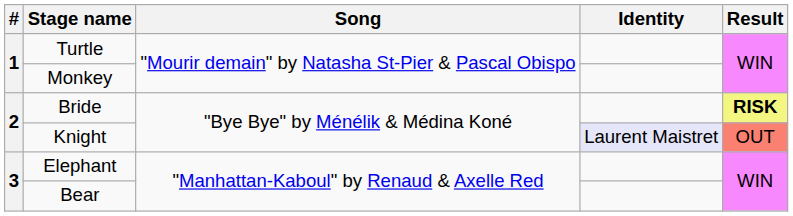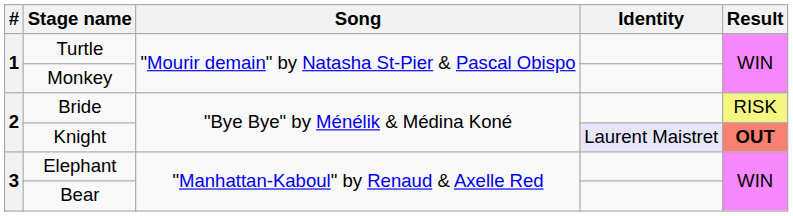(755, 107) bold -> (755, 107) normal
(755, 136) normal -> (755, 136) bold
